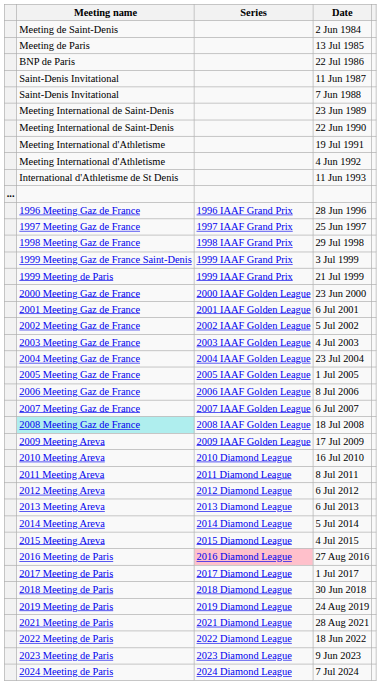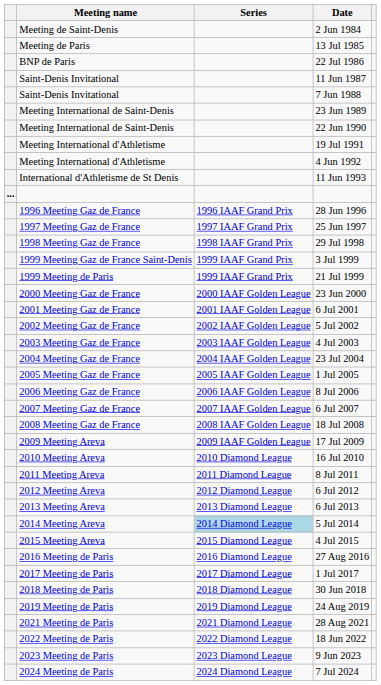(80, 425) paleturquoise background -> (80, 425) no background
(244, 524) no background -> (244, 524) lightblue background
(244, 557) pink background -> (244, 557) no background
